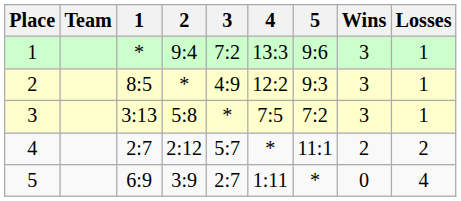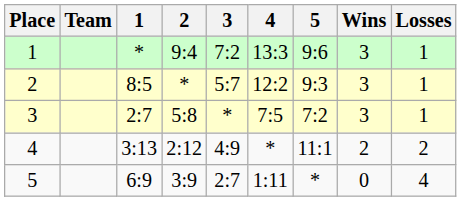(227, 84) 4:9 -> (227, 84) 5:7
(139, 116) 3:13 -> (139, 116) 2:7
(139, 148) 2:7 -> (139, 148) 3:13
(227, 148) 5:7 -> (227, 148) 4:9
